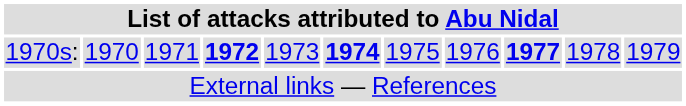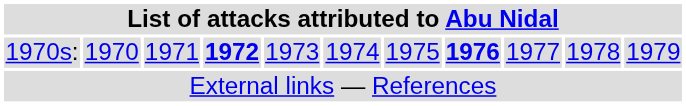(352, 52) bold -> (352, 52) normal
(473, 52) normal -> (473, 52) bold
(533, 52) bold -> (533, 52) normal
